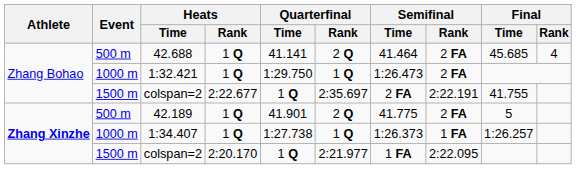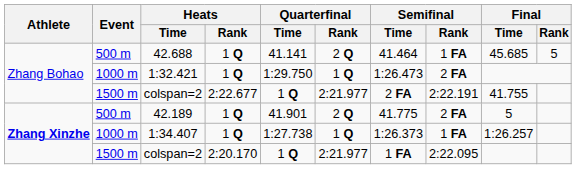(454, 54) 2 FA -> (454, 54) 1 FA
(554, 54) 4 -> (554, 54) 5
(343, 94) 2:35.697 -> (343, 94) 2:21.977
